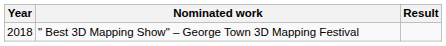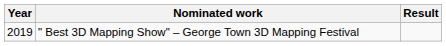(20, 31) 2018 -> (20, 31) 2019
